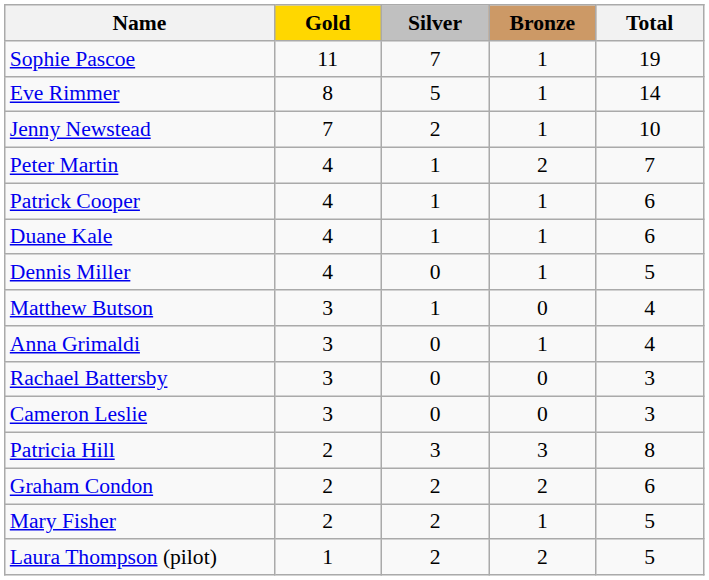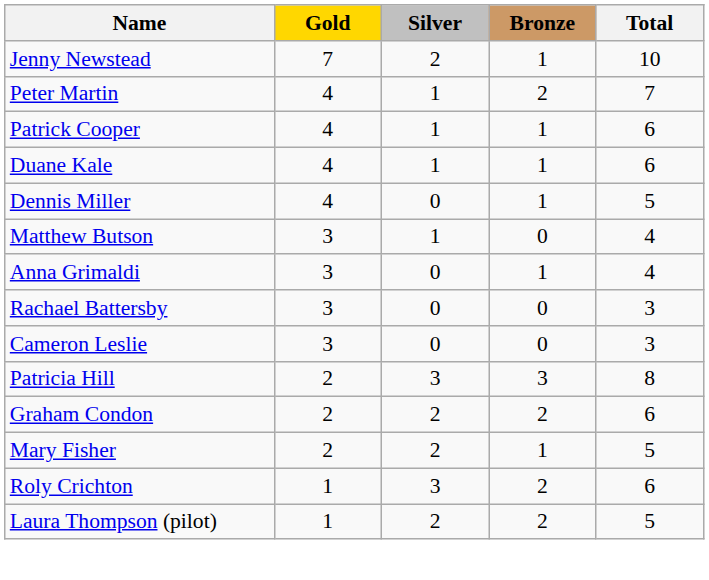- row: (72, 58)
- row: (65, 93)
+ row: (71, 485)
